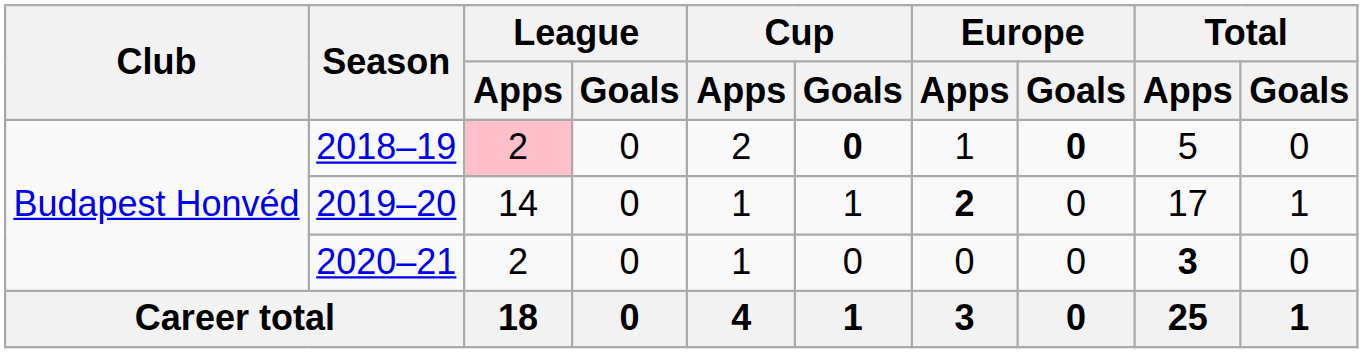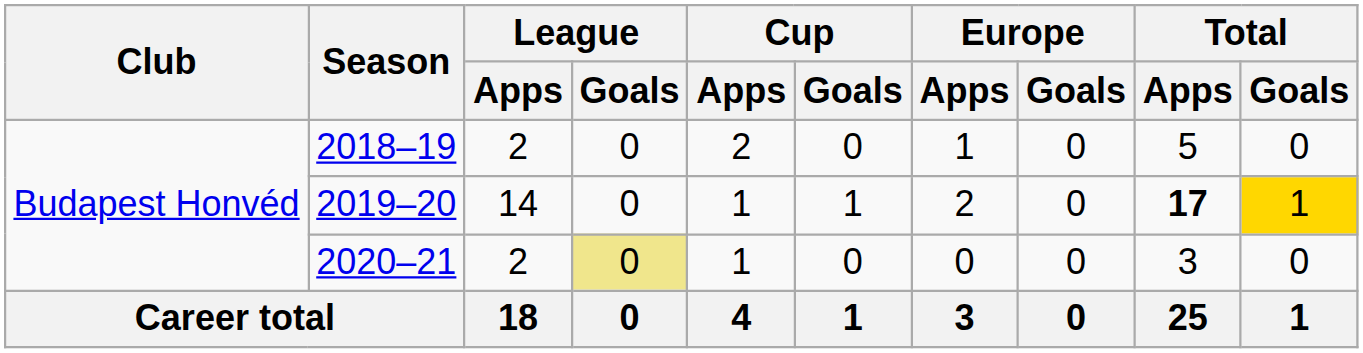(518, 147) pink background -> (518, 147) no background
(853, 147) bold -> (853, 147) normal
(1076, 147) bold -> (1076, 147) normal
(964, 204) bold -> (964, 204) normal
(1188, 204) normal -> (1188, 204) bold
(1299, 204) no background -> (1299, 204) gold background
(630, 261) no background -> (630, 261) khaki background
(1188, 261) bold -> (1188, 261) normal
